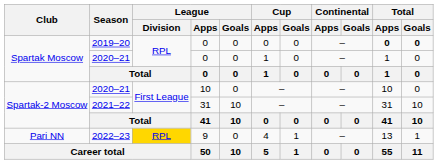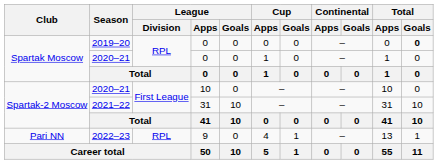(387, 43) bold -> (387, 43) normal
(162, 136) gold background -> (162, 136) no background
